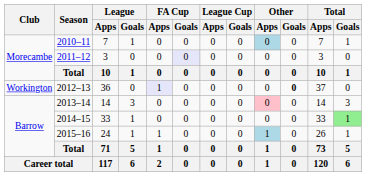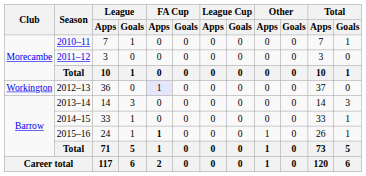(267, 42) lightblue background -> (267, 42) no background
(186, 57) lavender background -> (186, 57) no background
(294, 88) bold -> (294, 88) normal
(267, 103) pink background -> (267, 103) no background
(348, 118) lightgreen background -> (348, 118) no background
(159, 133) normal -> (159, 133) bold
(267, 133) lightblue background -> (267, 133) no background
